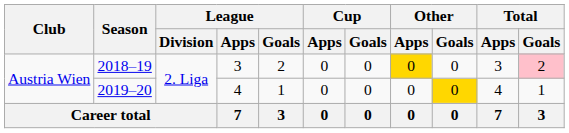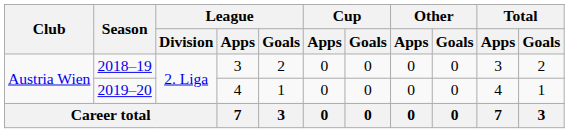(411, 66) gold background -> (411, 66) no background
(541, 66) pink background -> (541, 66) no background
(455, 90) gold background -> (455, 90) no background
